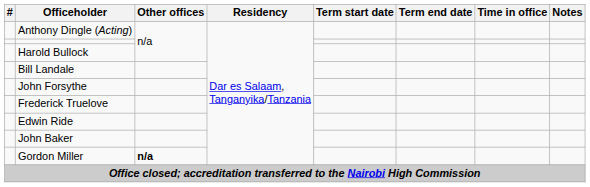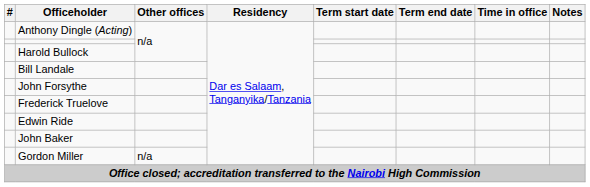(145, 156) bold -> (145, 156) normal
